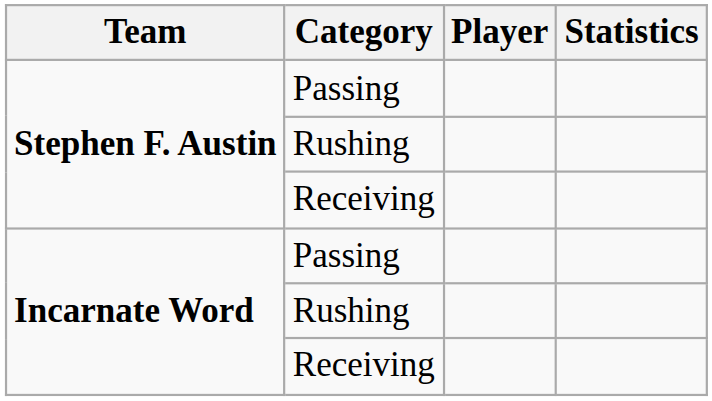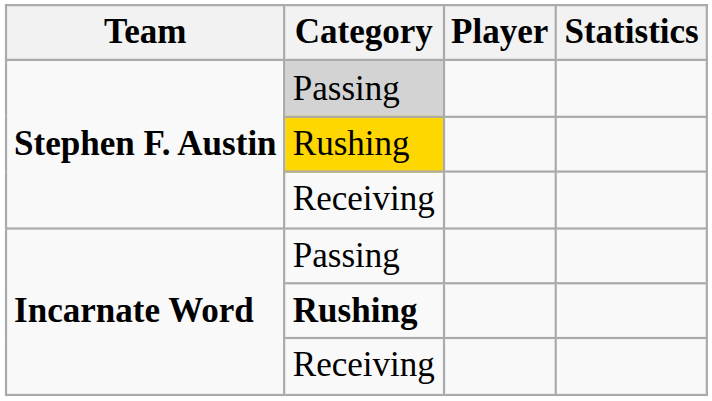(346, 87) no background -> (346, 87) lightgrey background
(351, 143) no background -> (351, 143) gold background
(351, 310) normal -> (355, 310) bold
